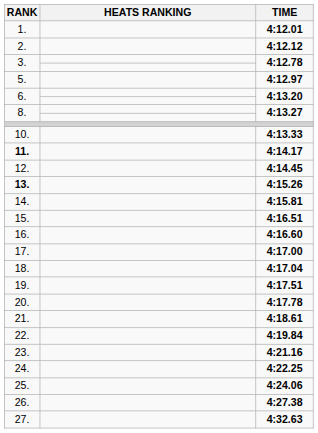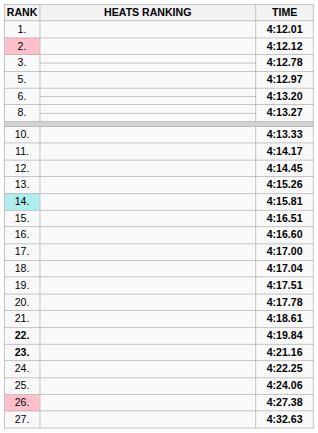(22, 46) no background -> (22, 46) pink background
(22, 151) bold -> (22, 151) normal
(22, 185) bold -> (22, 185) normal
(22, 201) no background -> (22, 201) paleturquoise background
(22, 335) normal -> (22, 335) bold
(22, 352) normal -> (22, 352) bold
(22, 402) no background -> (22, 402) pink background
